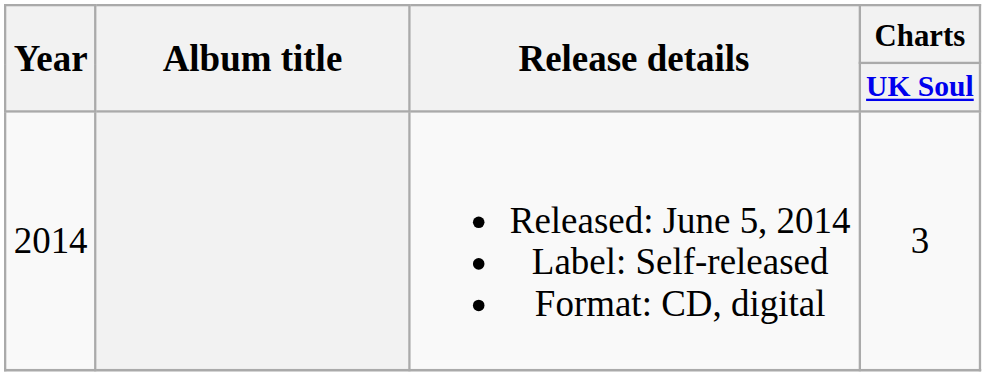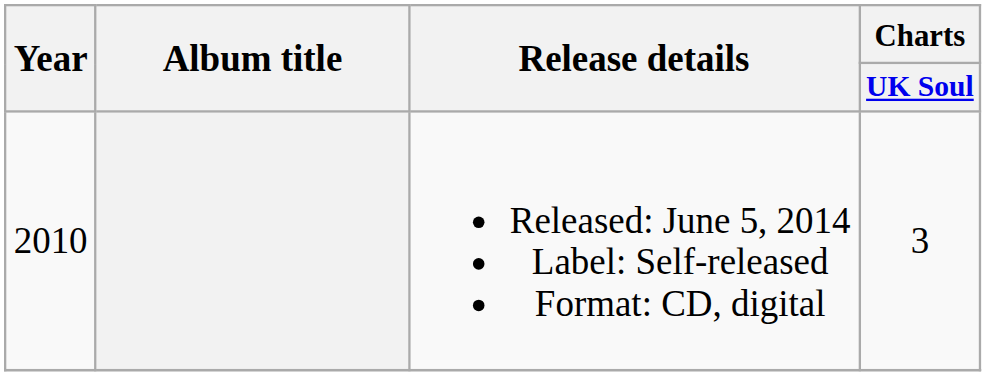(51, 240) 2014 -> (51, 240) 2010
